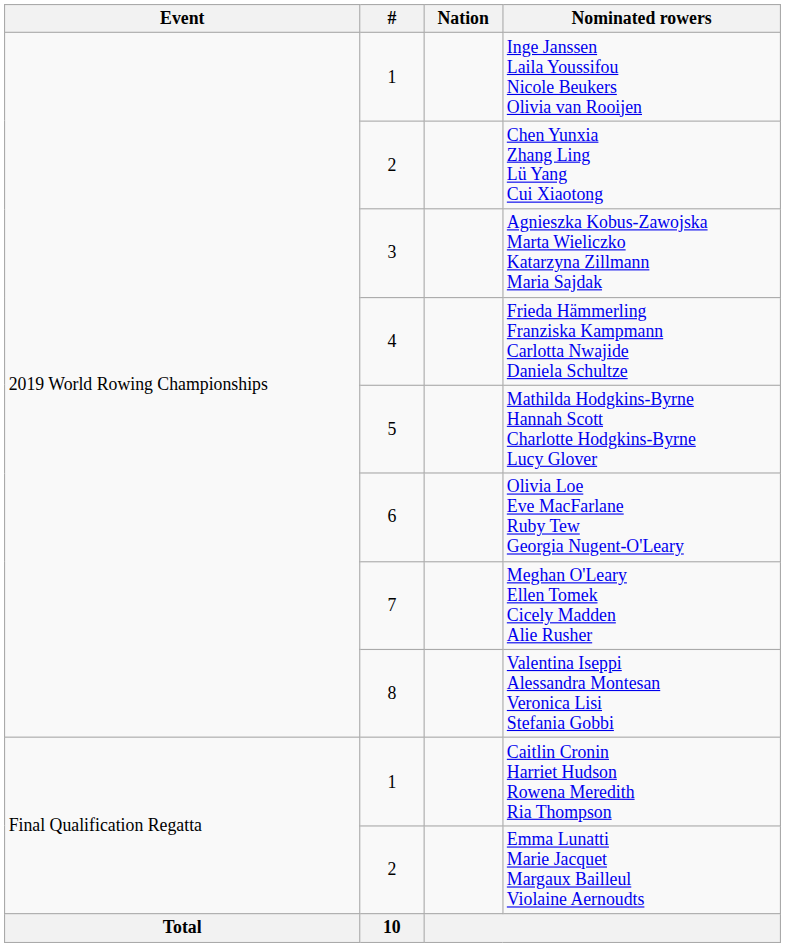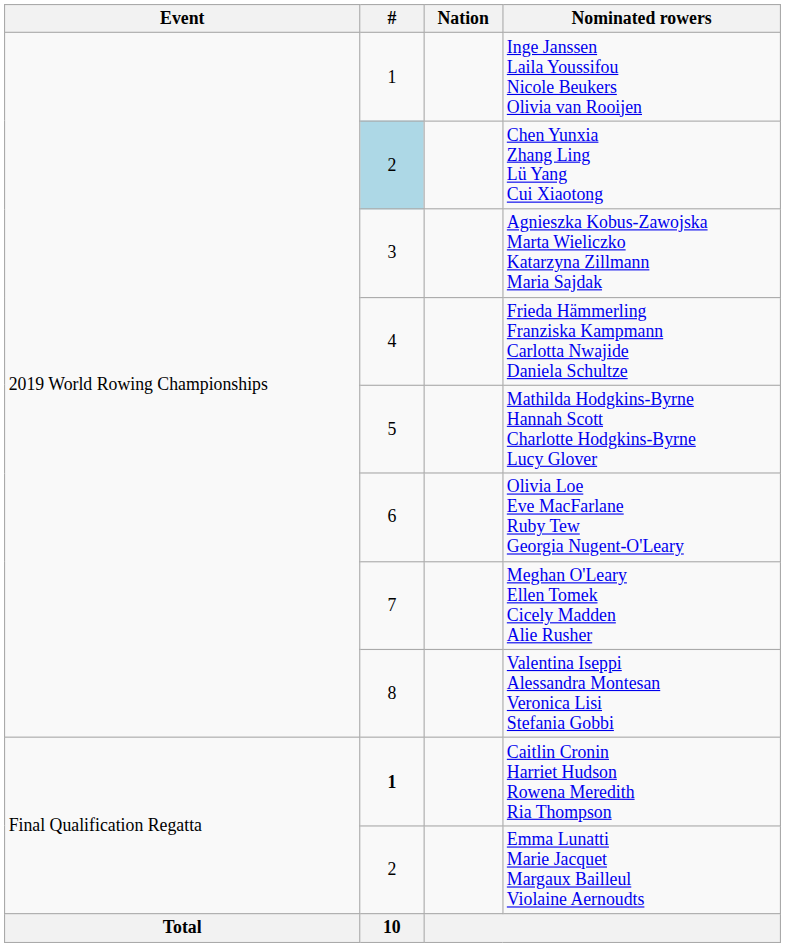(392, 164) no background -> (392, 164) lightblue background
(392, 781) normal -> (392, 781) bold
